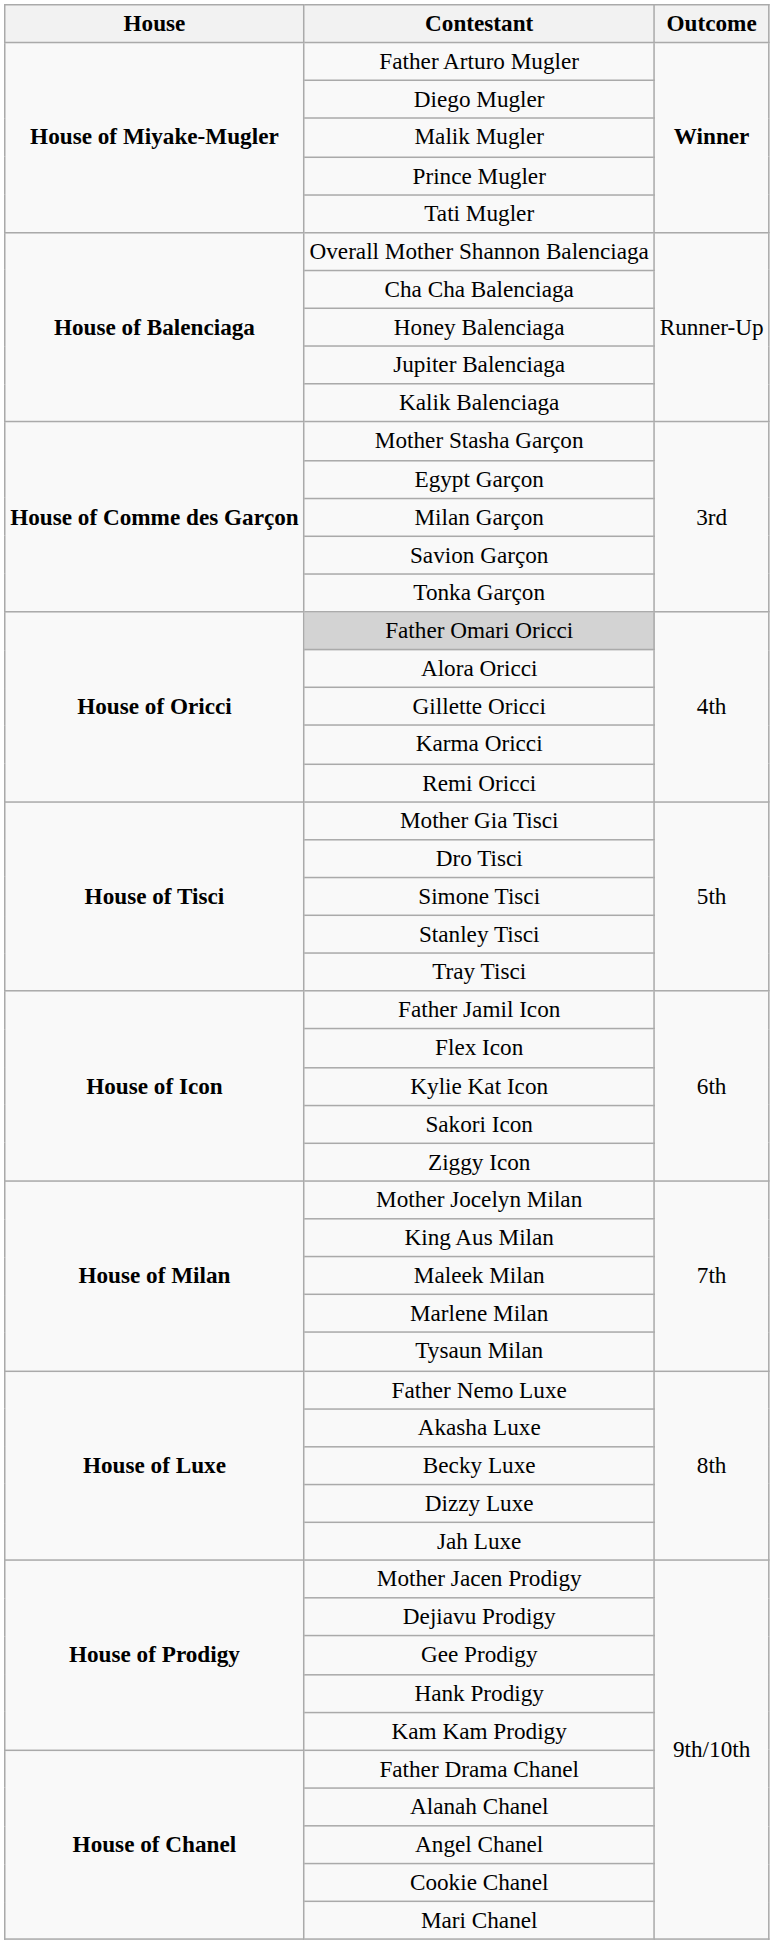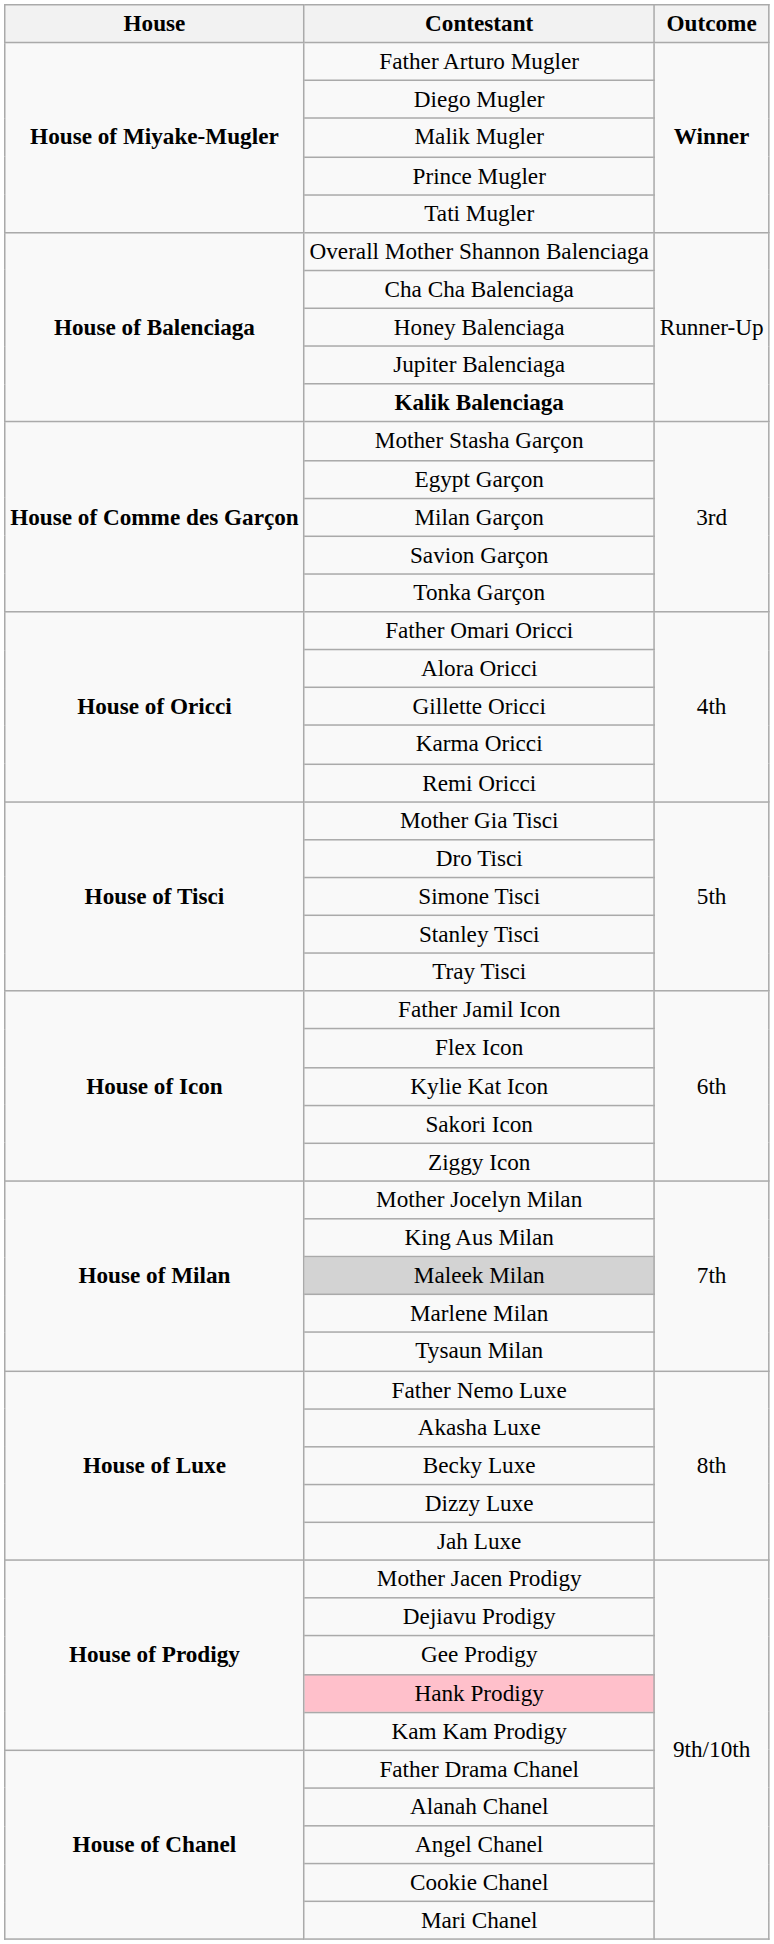(479, 403) normal -> (479, 403) bold
(479, 630) lightgrey background -> (479, 630) no background
(479, 1275) no background -> (479, 1275) lightgrey background
(479, 1693) no background -> (479, 1693) pink background
